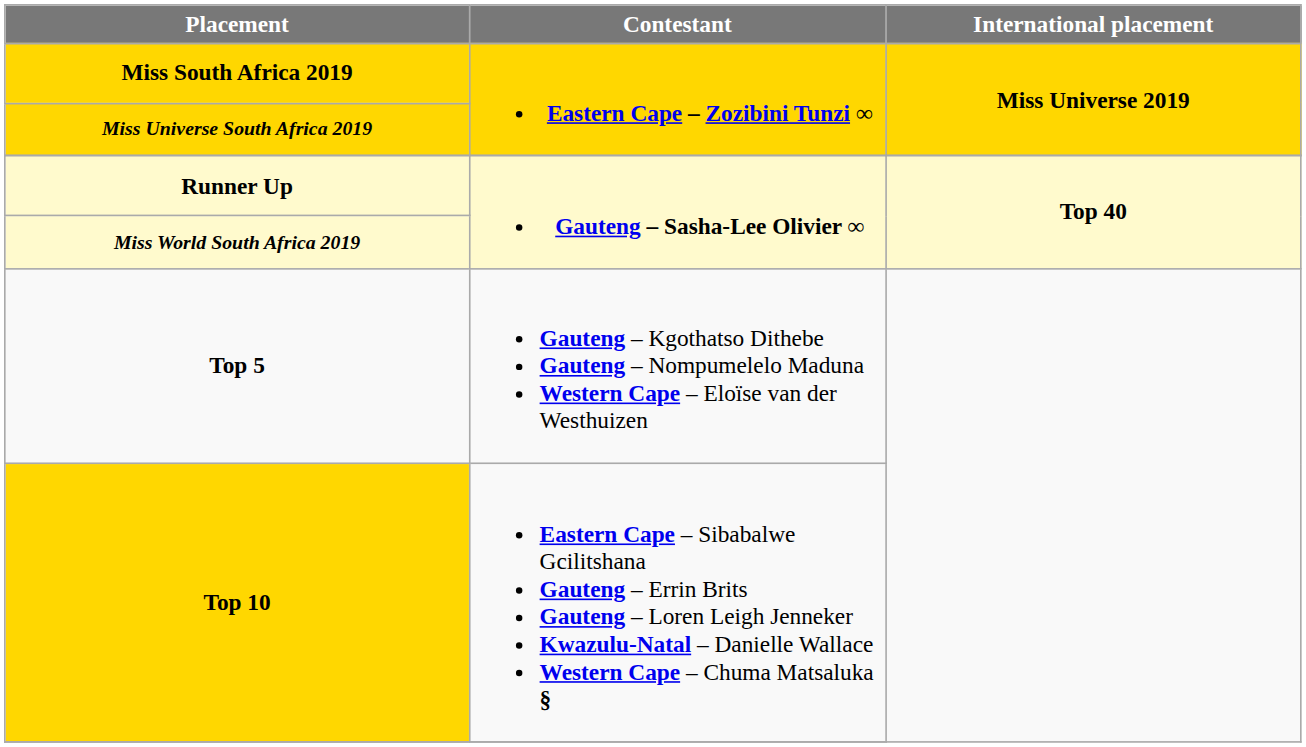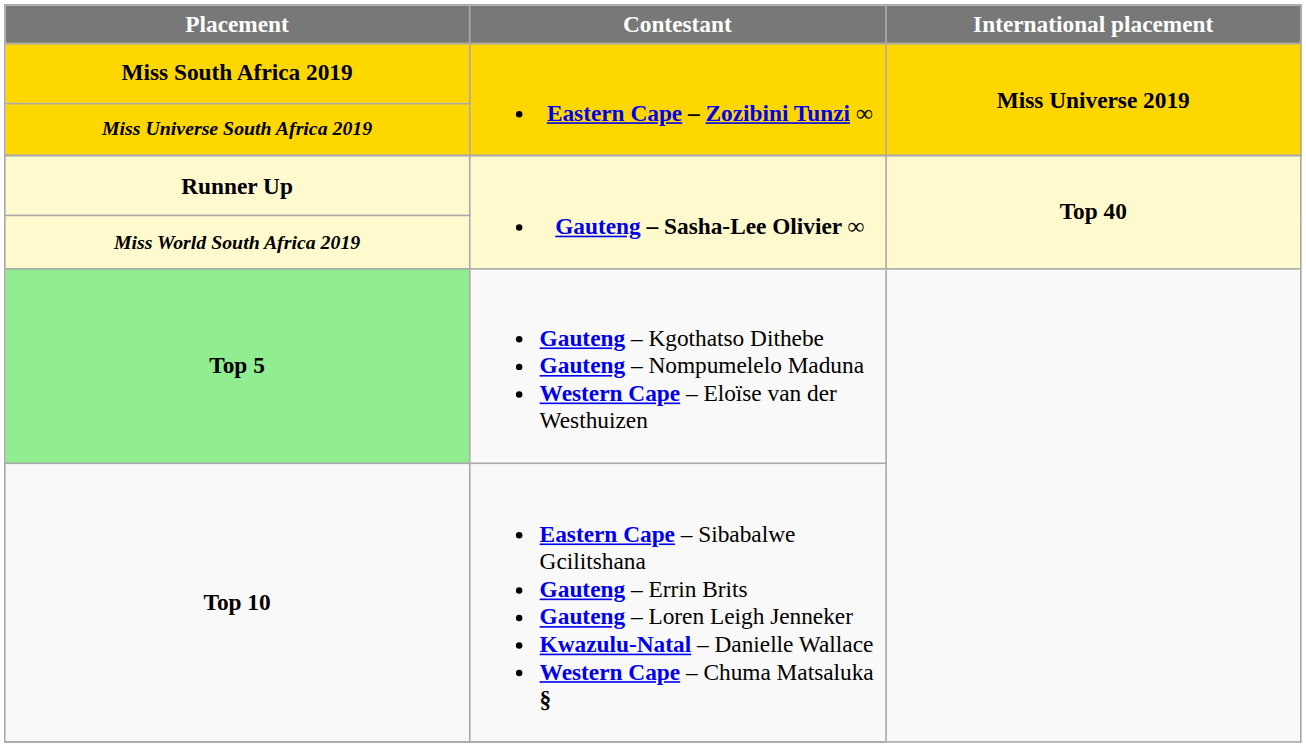(237, 366) no background -> (237, 366) lightgreen background
(237, 602) gold background -> (237, 602) no background
